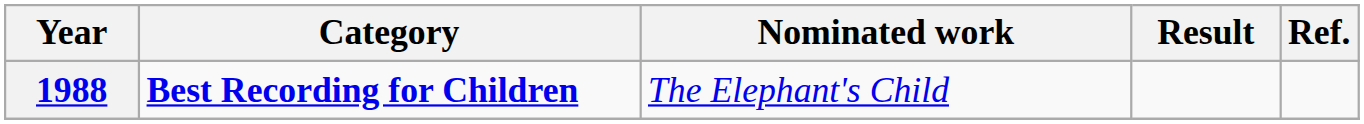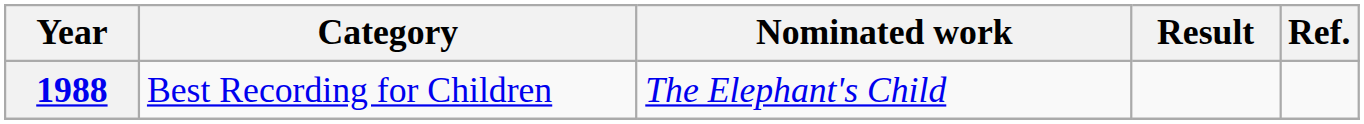(362, 89) bold -> (350, 89) normal
